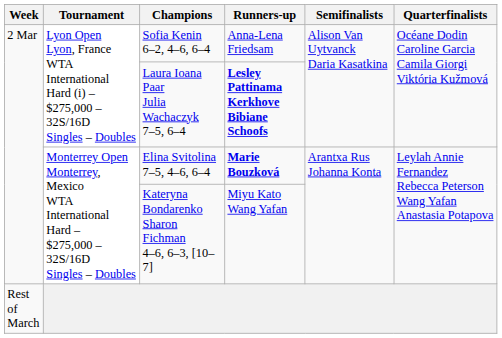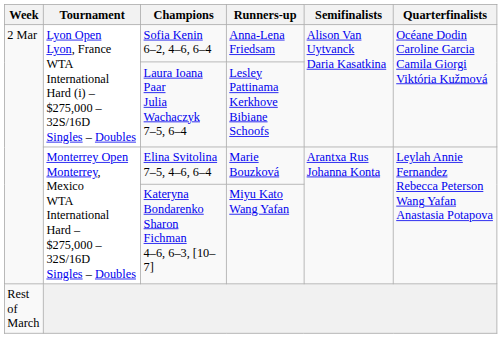(255, 101) bold -> (254, 101) normal
(253, 164) bold -> (254, 164) normal
